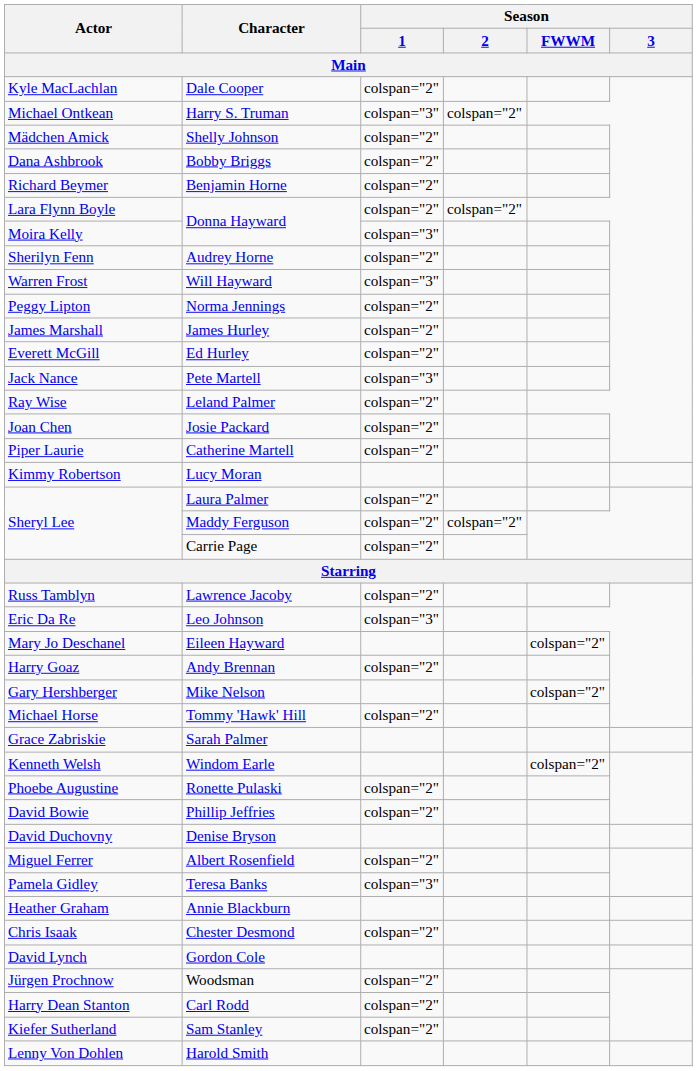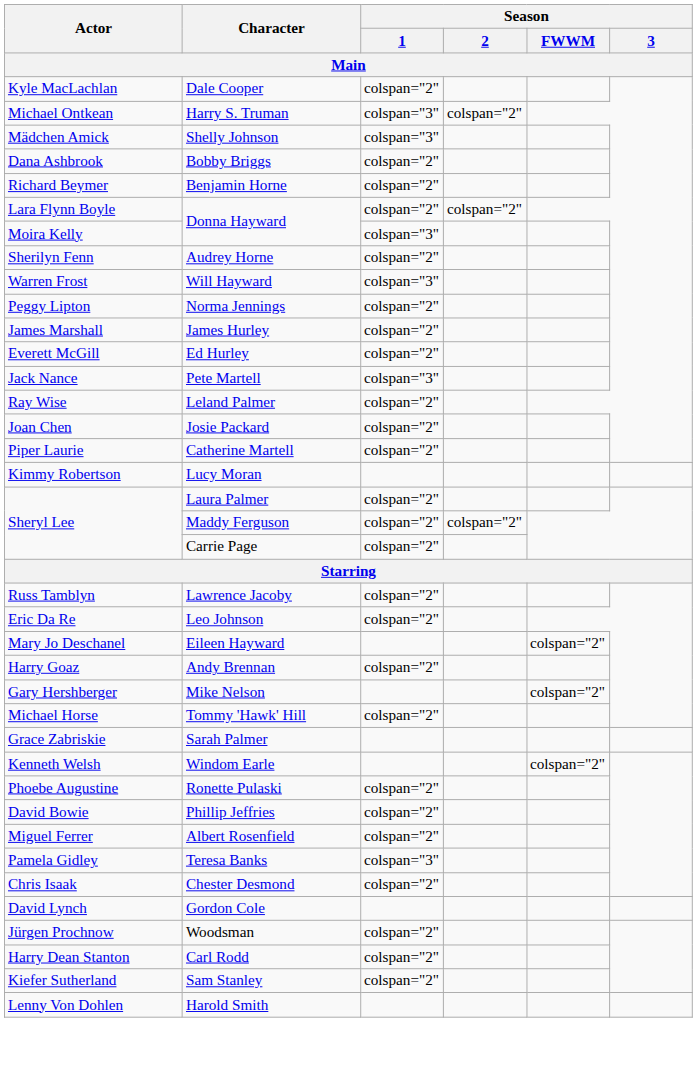(402, 137) colspan="2" -> (402, 137) colspan="3"
(402, 619) colspan="3" -> (402, 619) colspan="2"
- row: (60, 836)
- row: (58, 908)
